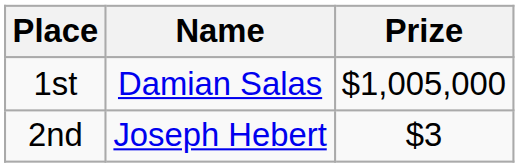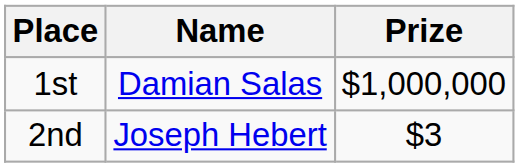(424, 83) $1,005,000 -> (424, 83) $1,000,000
